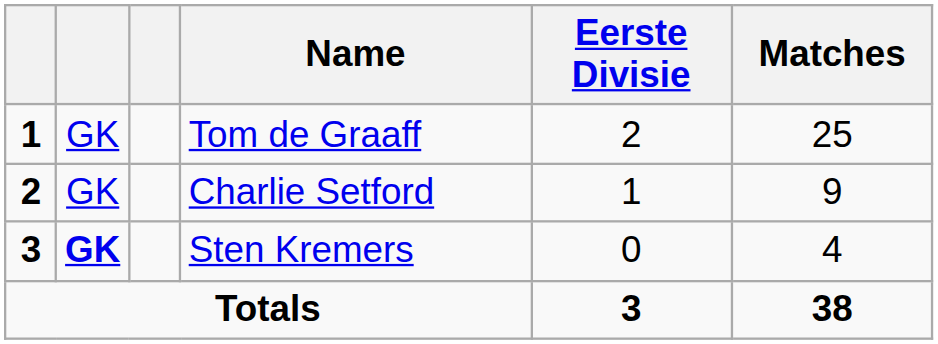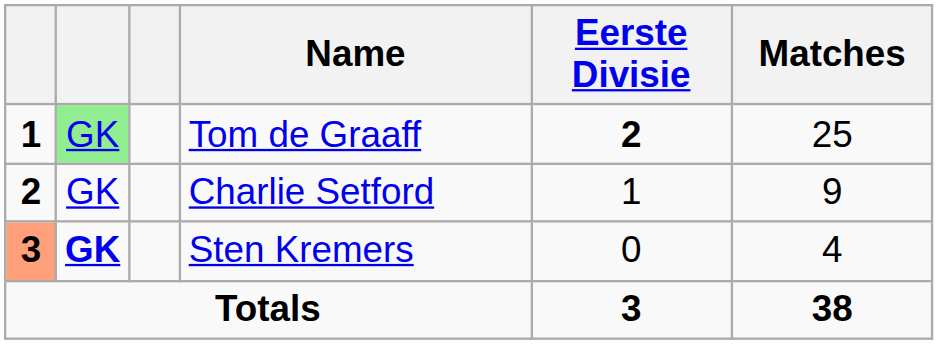(93, 133) no background -> (93, 133) lightgreen background
(631, 133) normal -> (631, 133) bold
(31, 250) no background -> (31, 250) lightsalmon background
